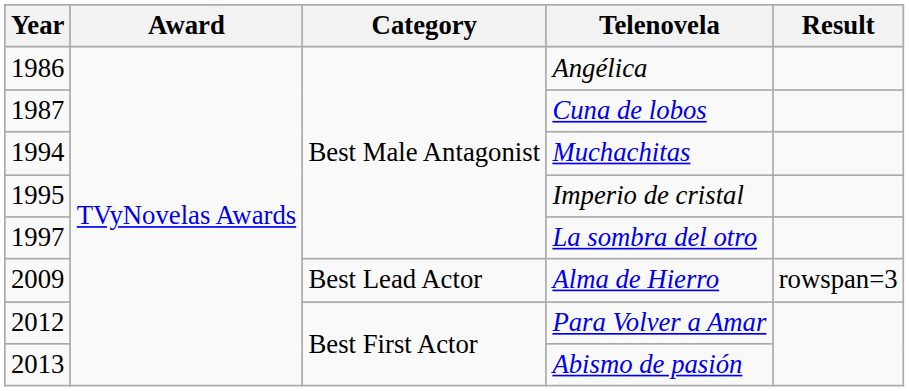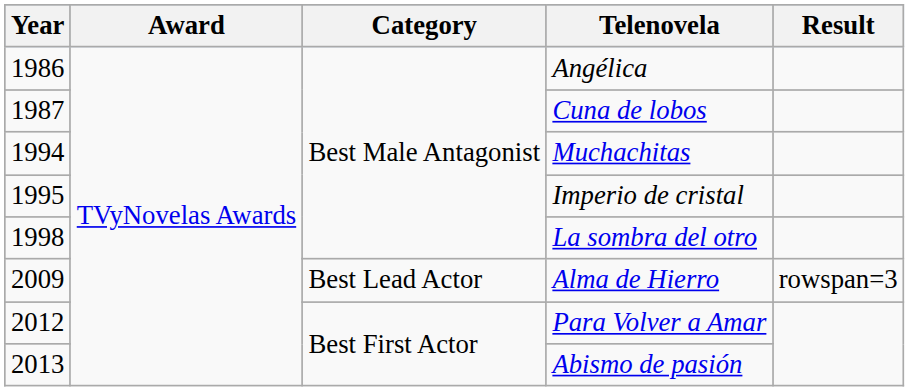(38, 237) 1997 -> (38, 237) 1998
